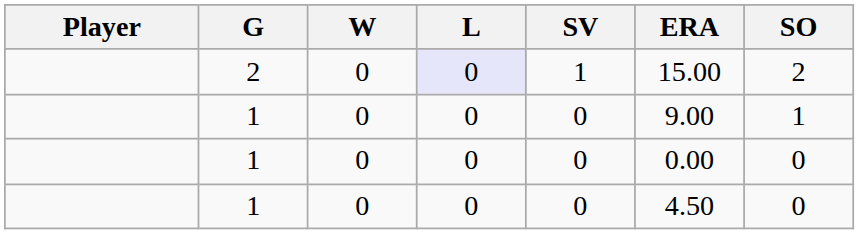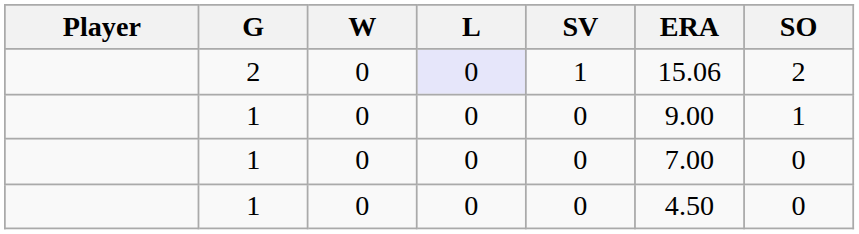(689, 71) 15.00 -> (689, 71) 15.06
(689, 160) 0.00 -> (689, 160) 7.00
